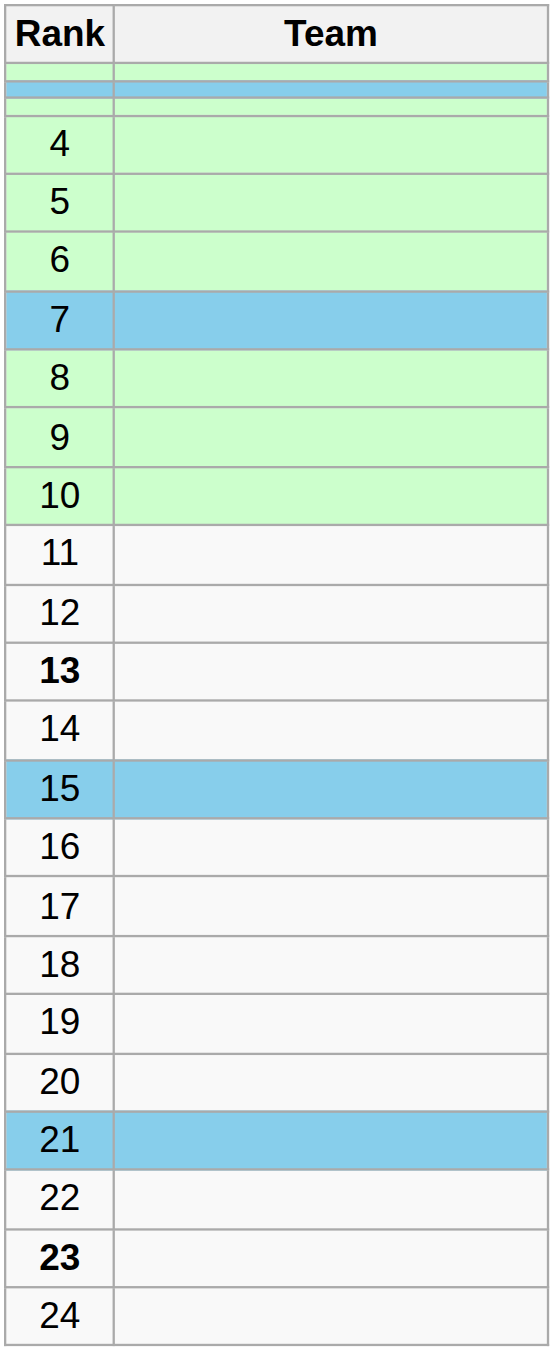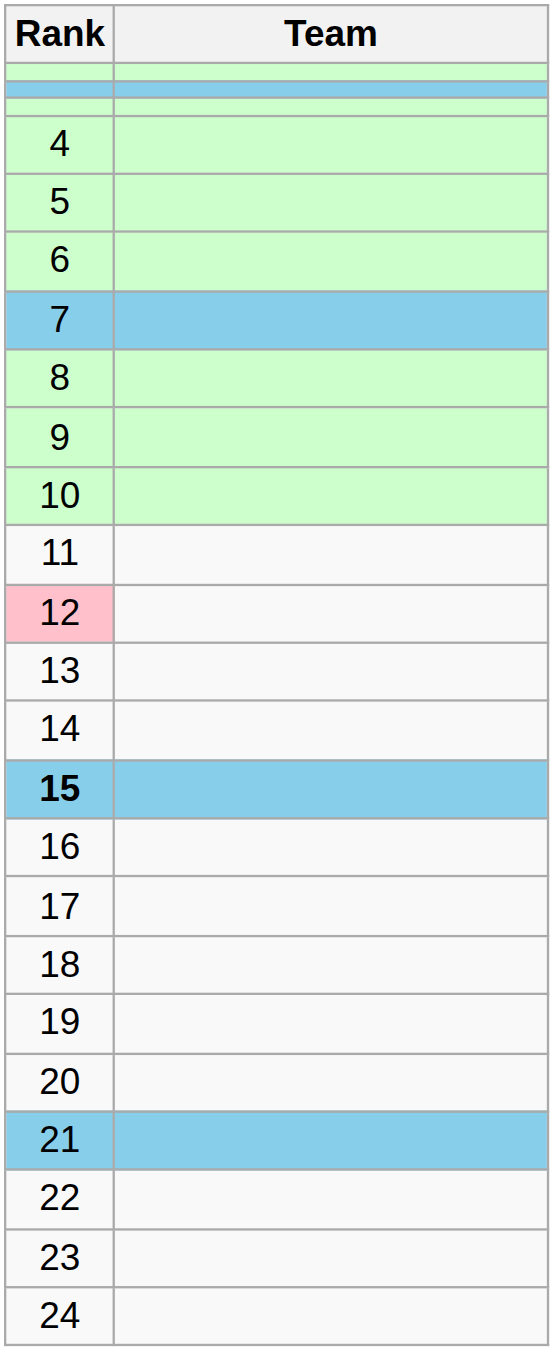(60, 612) no background -> (60, 612) pink background
(60, 671) bold -> (60, 671) normal
(60, 788) normal -> (60, 788) bold
(60, 1257) bold -> (60, 1257) normal
